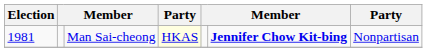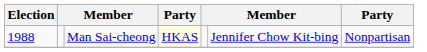(21, 36) 1981 -> (21, 36) 1988
(279, 36) bold -> (274, 36) normal
